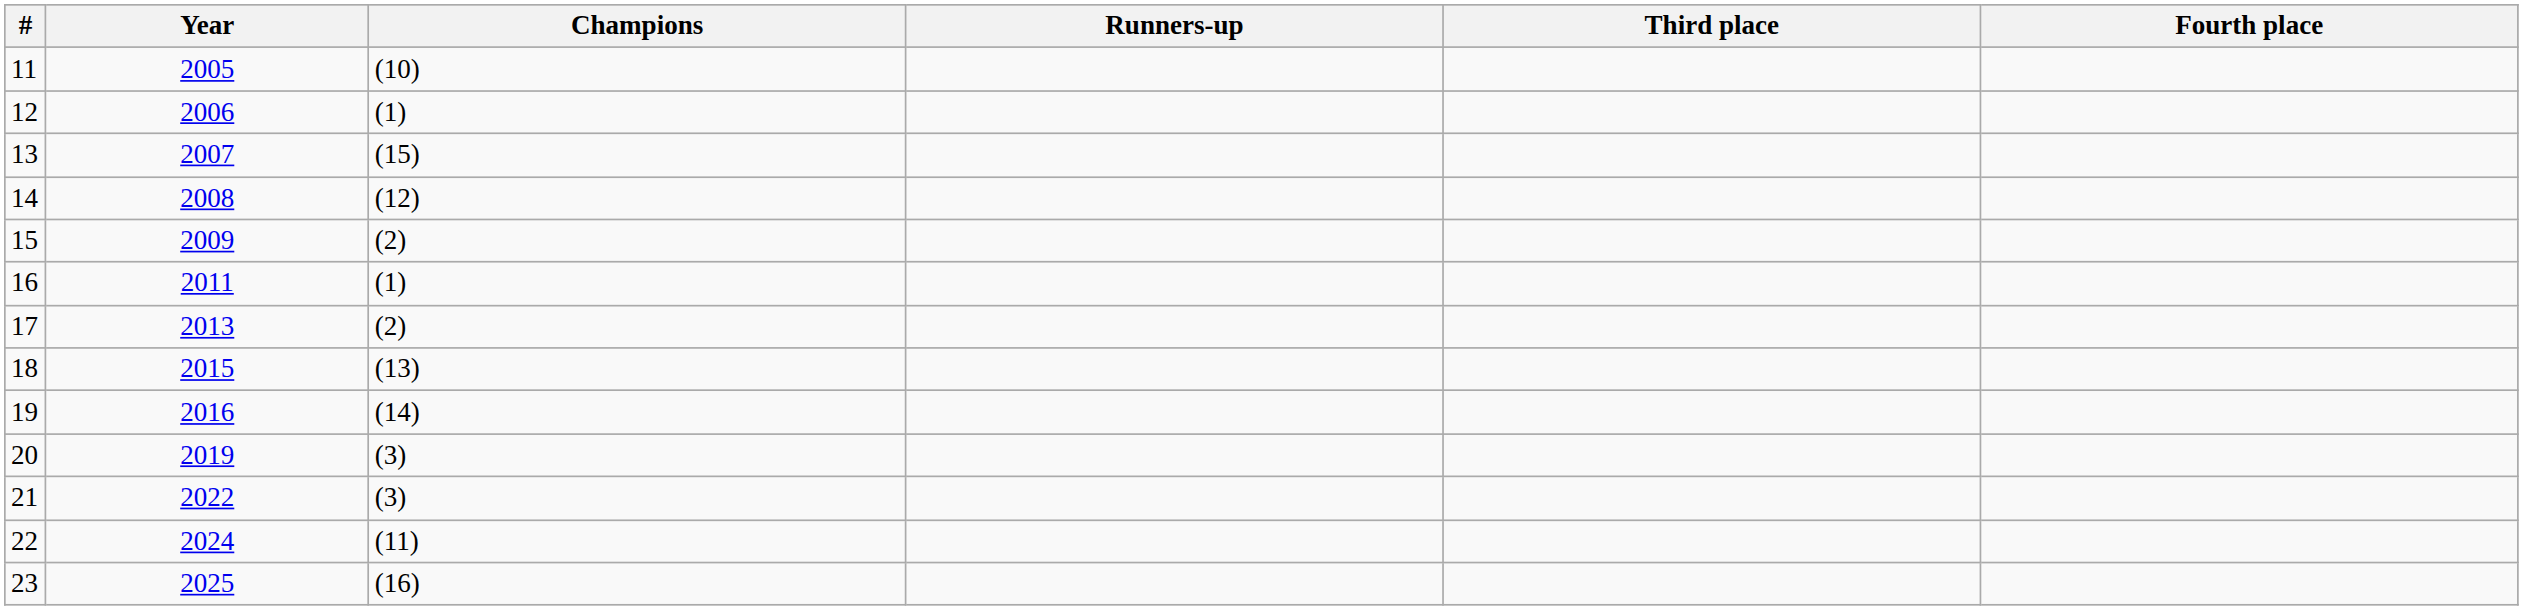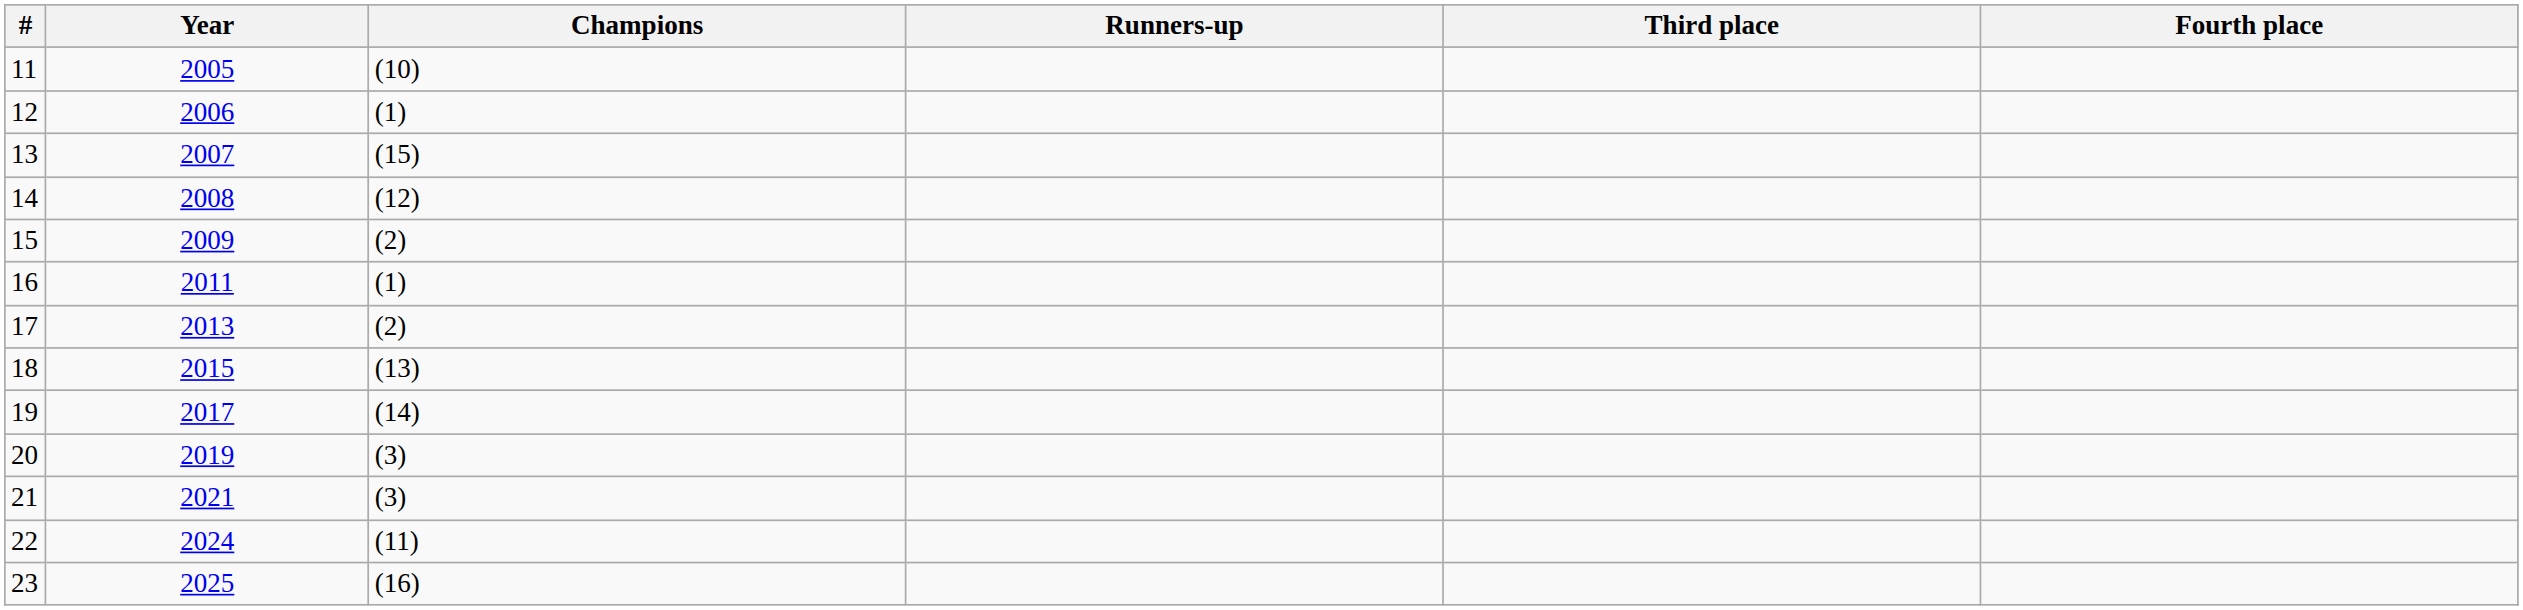(207, 411) 2016 -> (207, 411) 2017
(207, 497) 2022 -> (207, 497) 2021
